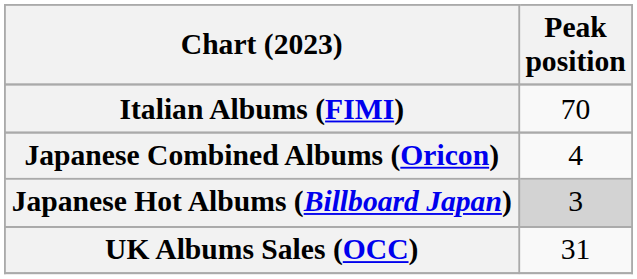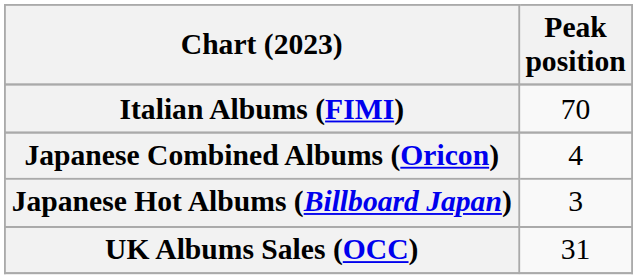(576, 202) lightgrey background -> (576, 202) no background
